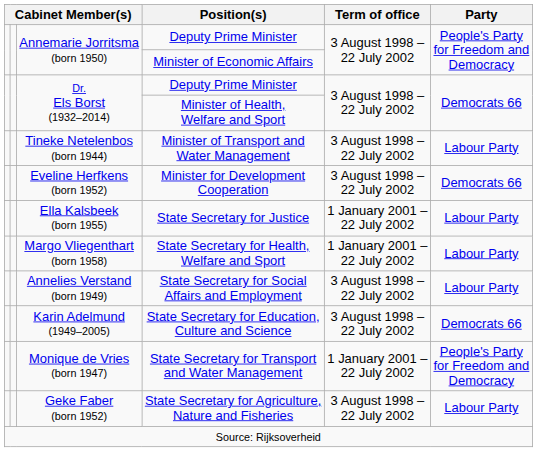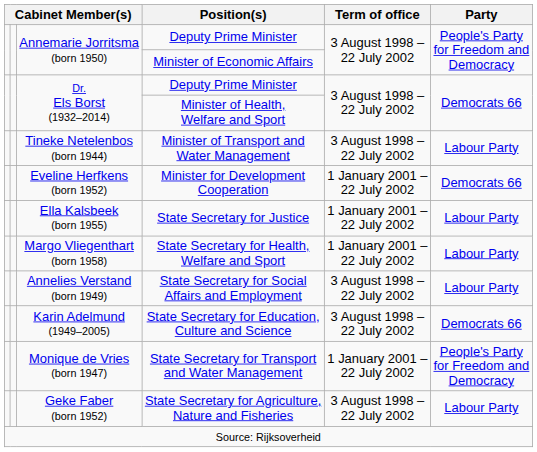(377, 183) 3 August 1998 – 22 July 2002 -> (377, 183) 1 January 2001 – 22 July 2002
